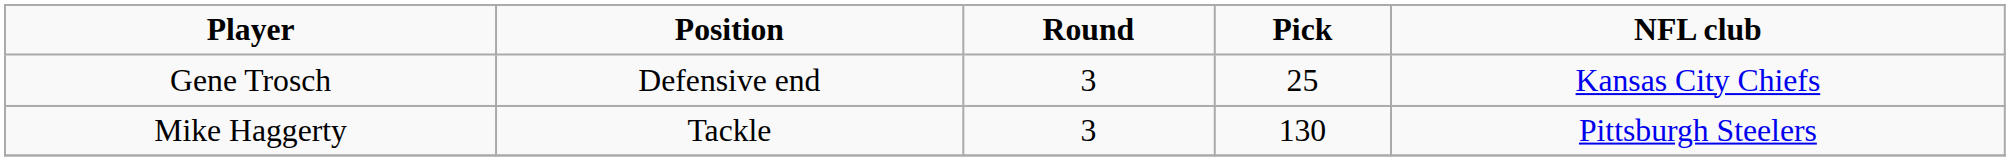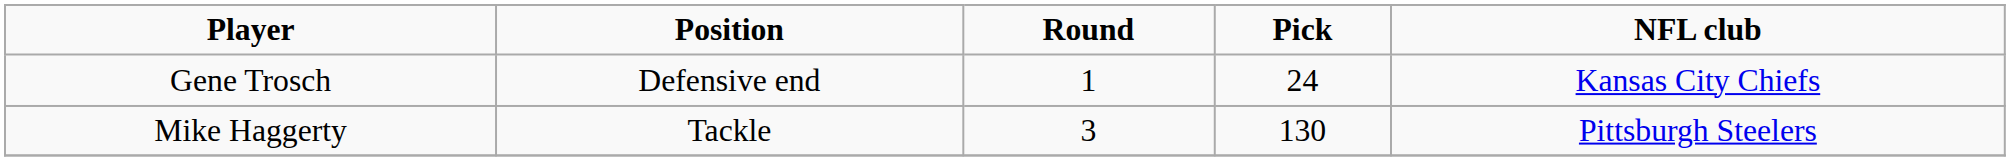(1088, 79) 3 -> (1088, 79) 1
(1302, 79) 25 -> (1302, 79) 24
